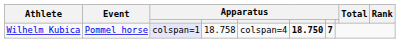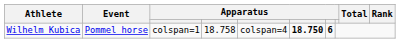(176, 30) lavender background -> (176, 30) no background
(330, 30) 7 -> (330, 30) 6
